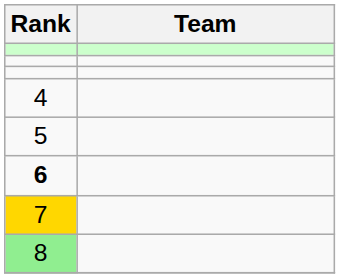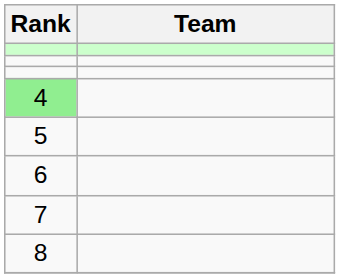(41, 97) no background -> (41, 97) lightgreen background
(41, 175) bold -> (41, 175) normal
(41, 214) gold background -> (41, 214) no background
(41, 253) lightgreen background -> (41, 253) no background
